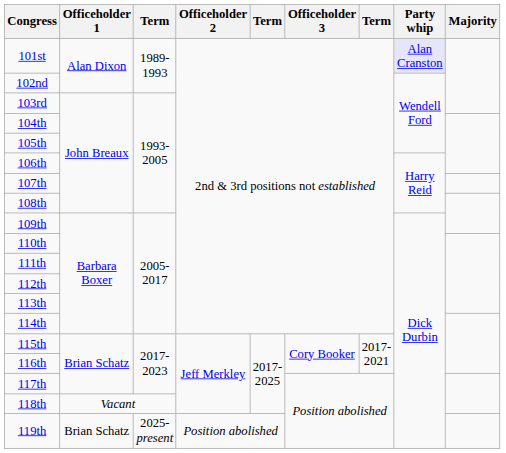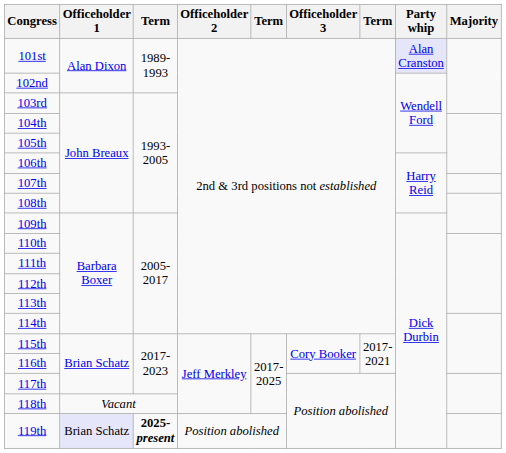(97, 430) no background -> (97, 430) lavender background
(155, 430) normal -> (155, 430) bold
